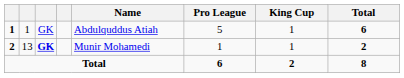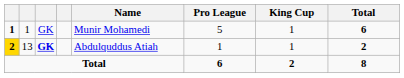(116, 30) Abdulquddus Atiah -> (112, 30) Munir Mohamedi
(12, 47) no background -> (12, 47) gold background
(112, 47) Munir Mohamedi -> (116, 47) Abdulquddus Atiah
